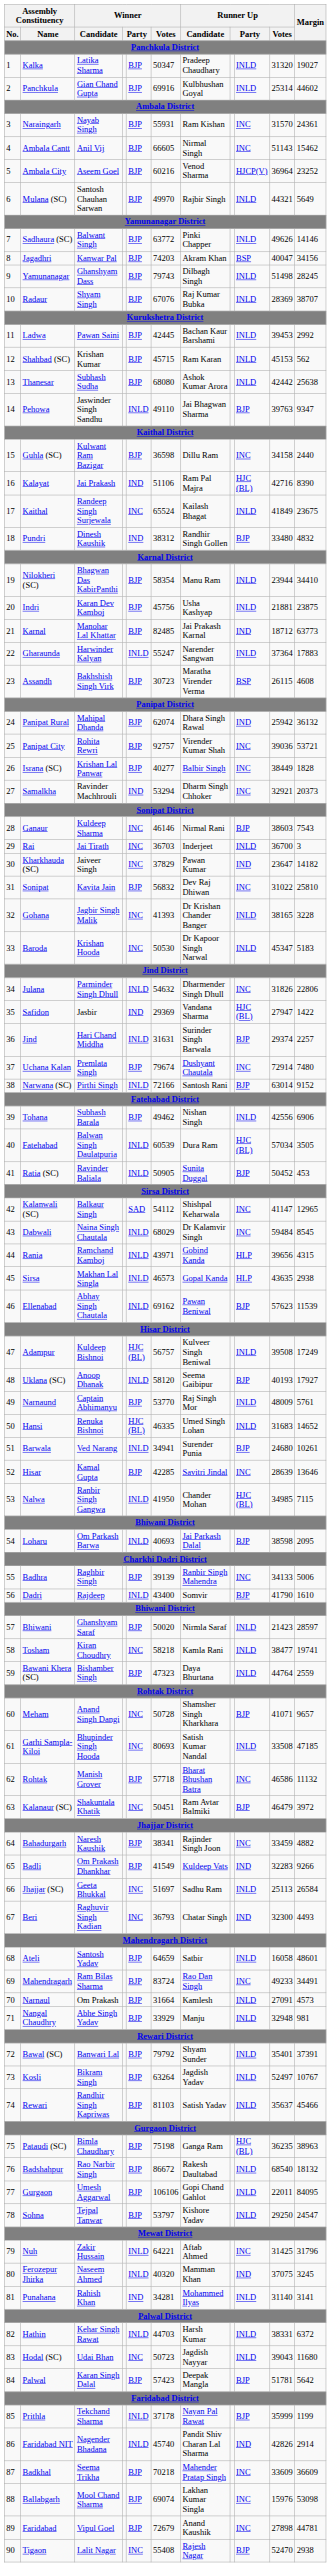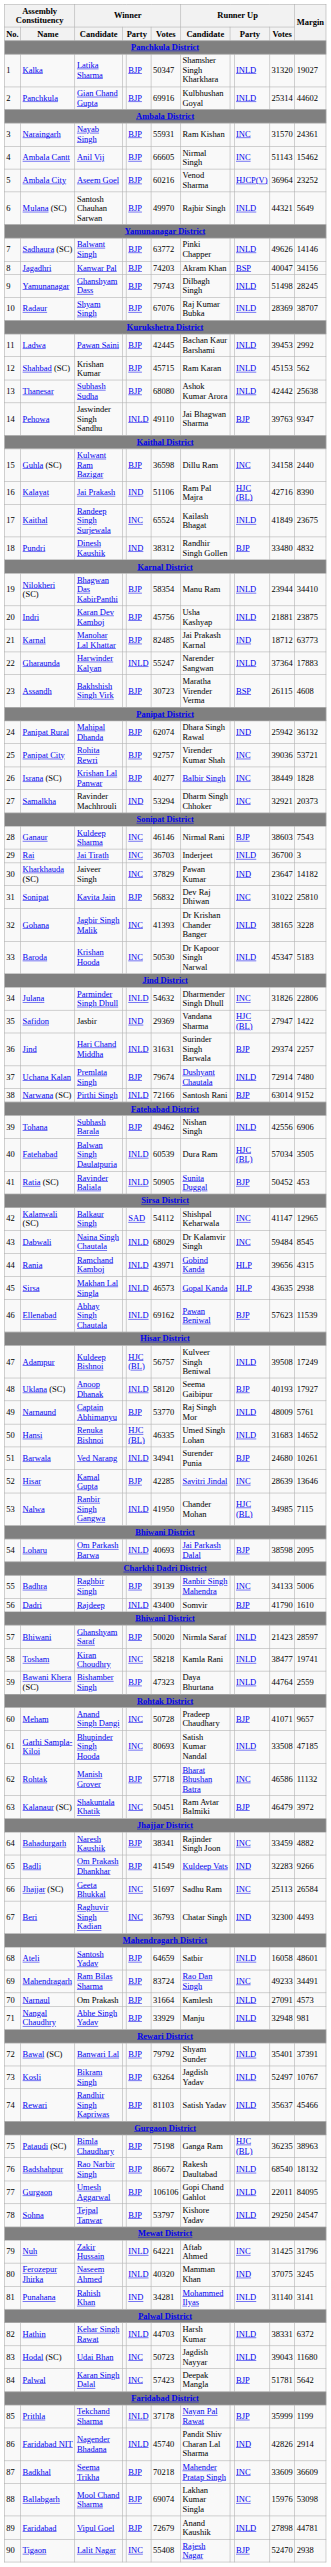(201, 65) Pradeep Chaudhary -> (200, 70) Shamsher Singh Kharkhara
(243, 1067) INC -> (246, 1077) INLD
(200, 1714) Shamsher Singh Kharkhara -> (201, 1719) Pradeep Chaudhary
(246, 1889) INLD -> (243, 1889) INC
(135, 2380) BJP -> (136, 2380) INC
(243, 2527) INC -> (246, 2527) INLD
